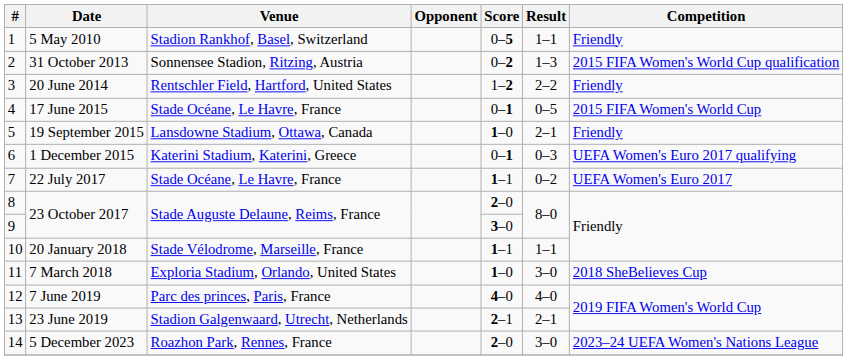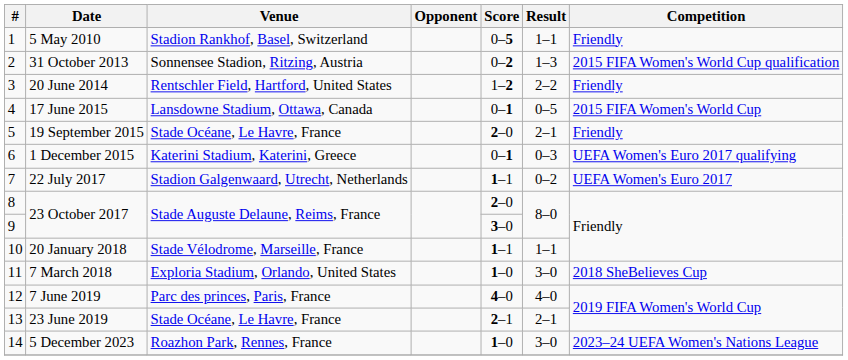(246, 109) Stade Océane, Le Havre, France -> (262, 109) Lansdowne Stadium, Ottawa, Canada
(262, 132) Lansdowne Stadium, Ottawa, Canada -> (246, 132) Stade Océane, Le Havre, France
(502, 132) 1–0 -> (502, 132) 2–0
(246, 179) Stade Océane, Le Havre, France -> (279, 179) Stadion Galgenwaard, Utrecht, Netherlands
(279, 319) Stadion Galgenwaard, Utrecht, Netherlands -> (246, 319) Stade Océane, Le Havre, France
(502, 343) 2–0 -> (502, 343) 1–0
